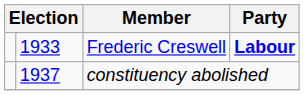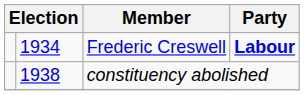(40, 47) 1933 -> (40, 47) 1934
(40, 75) 1937 -> (40, 75) 1938
